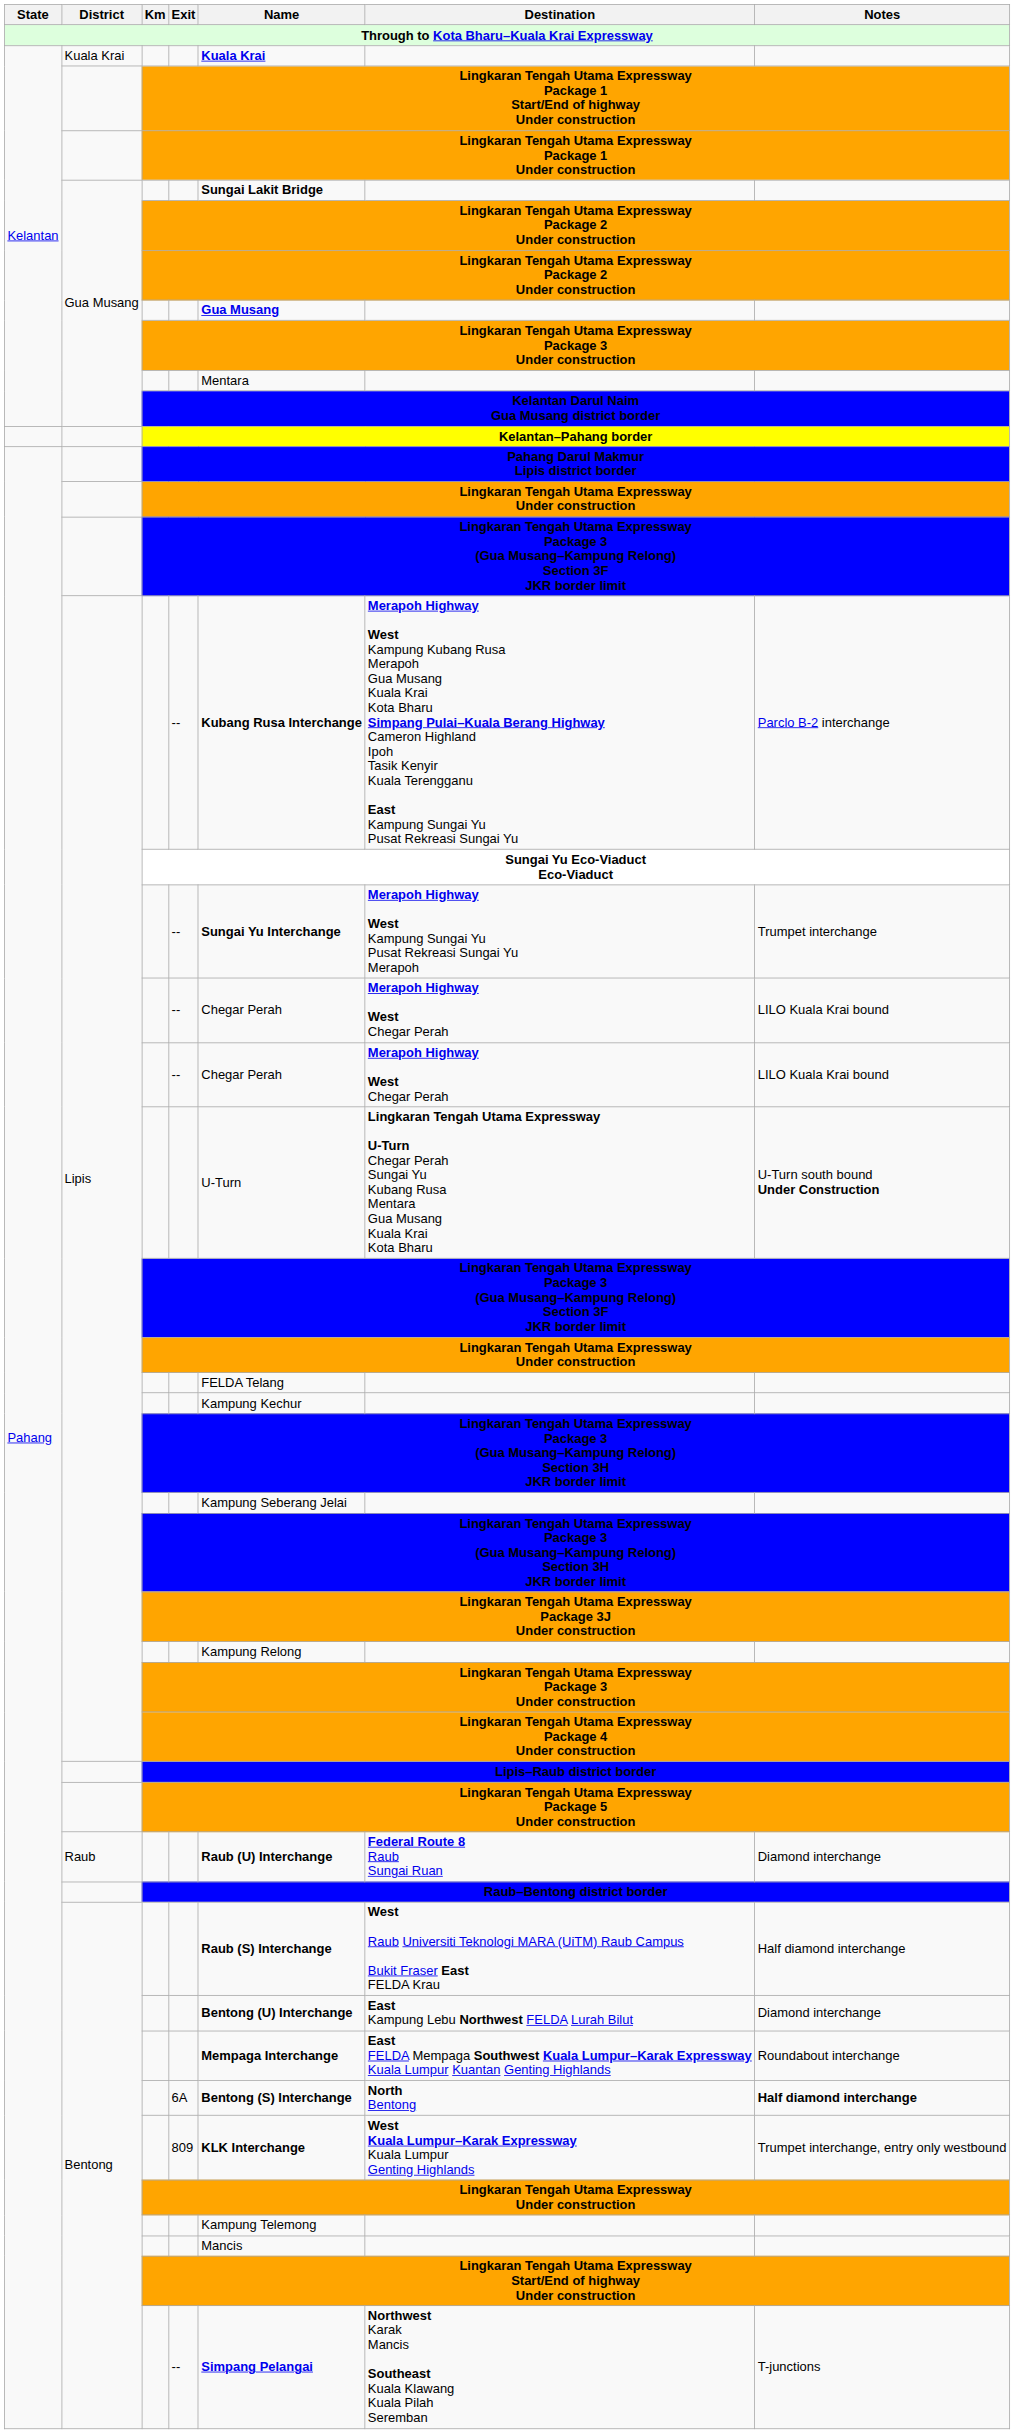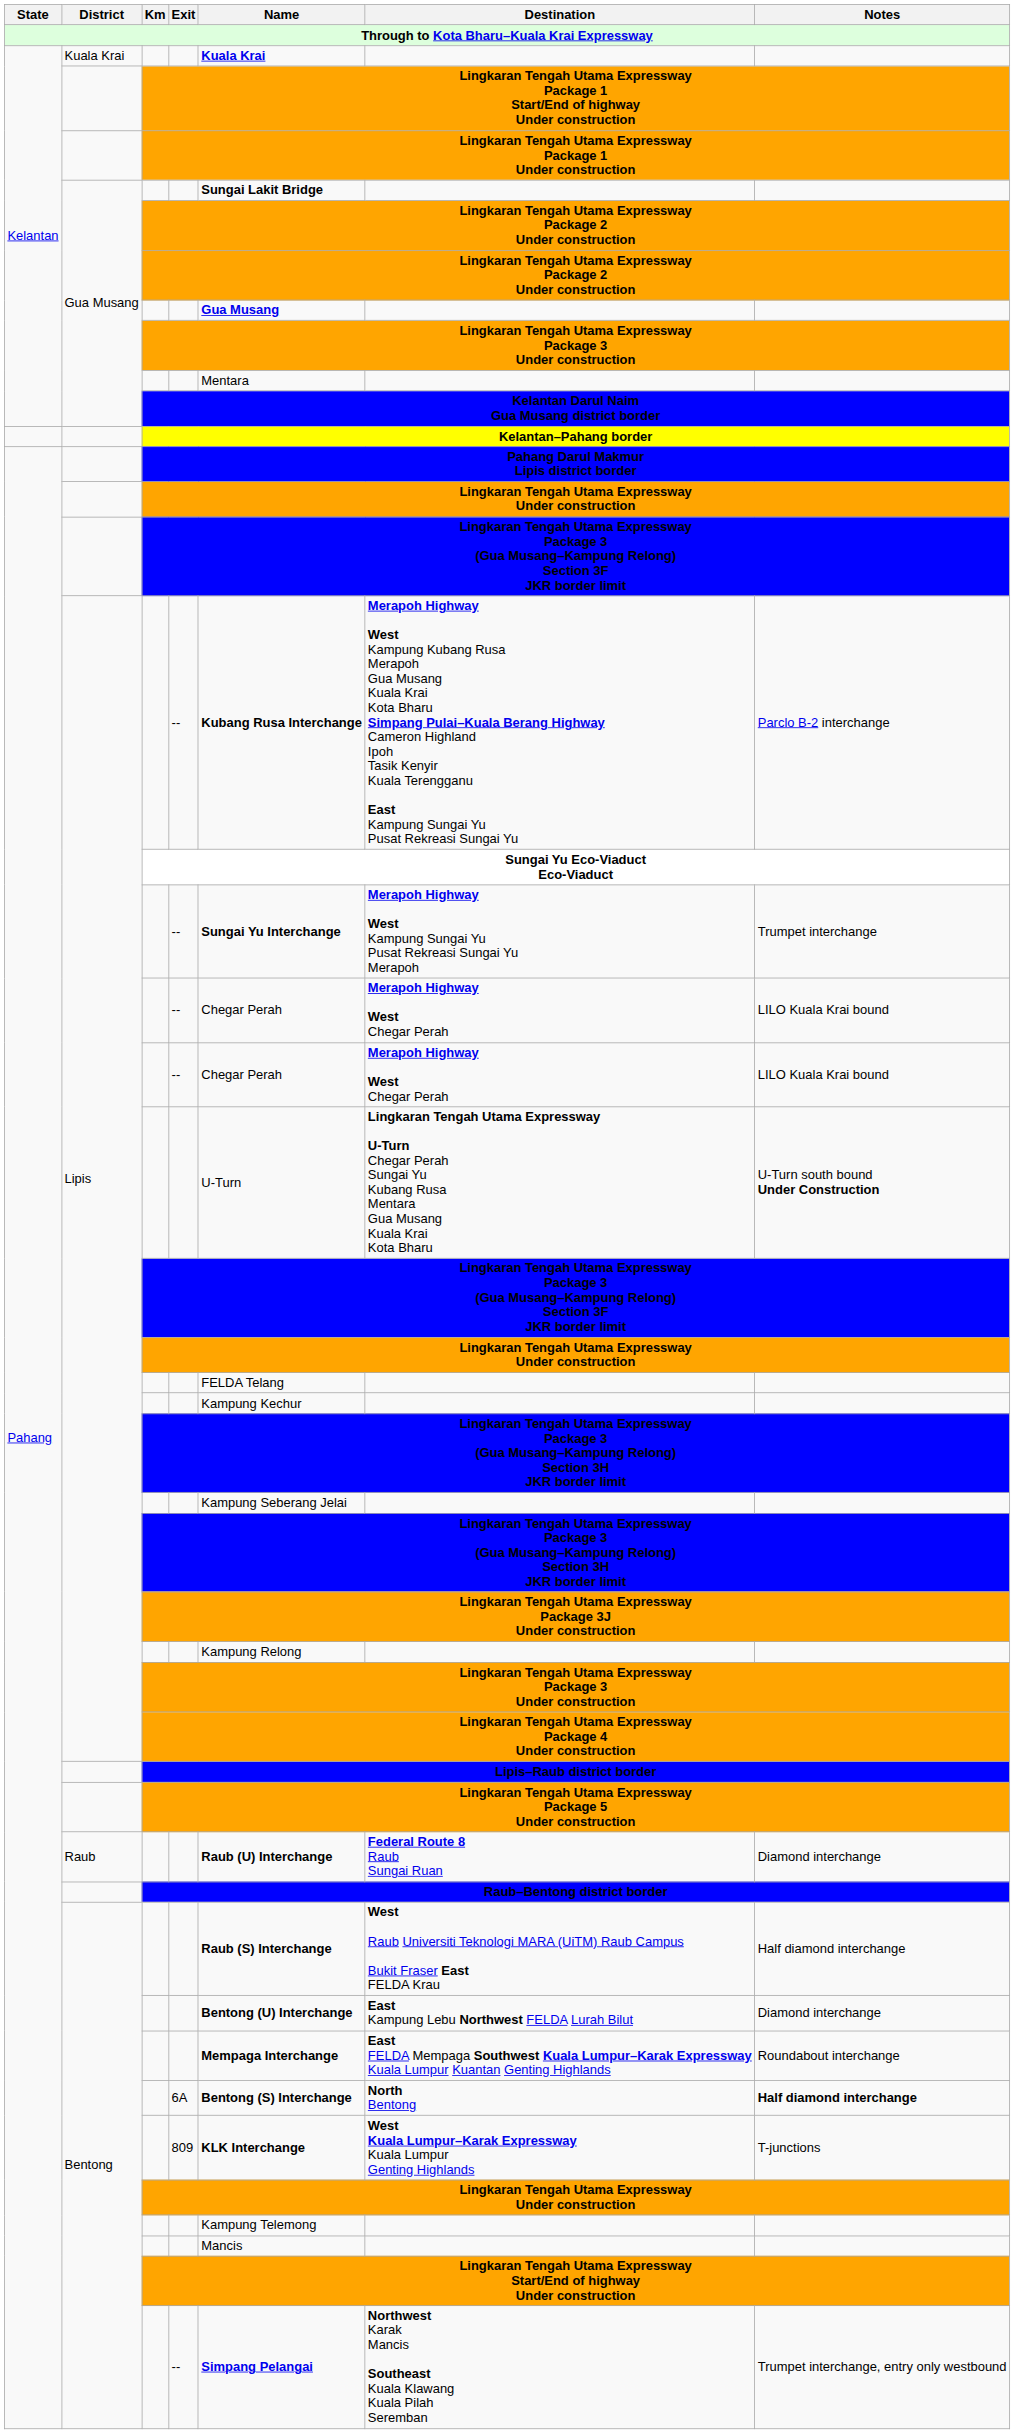(882, 2147) Trumpet interchange, entry only westbound -> (789, 2147) T-junctions
(789, 2367) T-junctions -> (882, 2367) Trumpet interchange, entry only westbound
